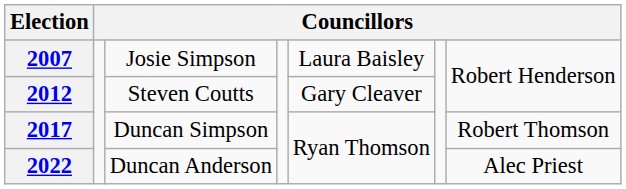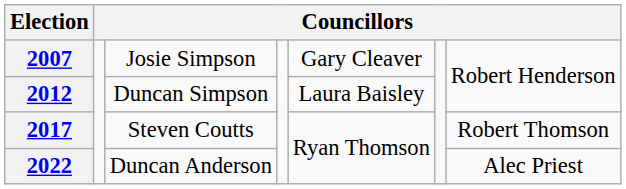(361, 58) Laura Baisley -> (361, 58) Gary Cleaver
(191, 93) Steven Coutts -> (191, 93) Duncan Simpson
(361, 93) Gary Cleaver -> (361, 93) Laura Baisley
(191, 129) Duncan Simpson -> (191, 129) Steven Coutts
